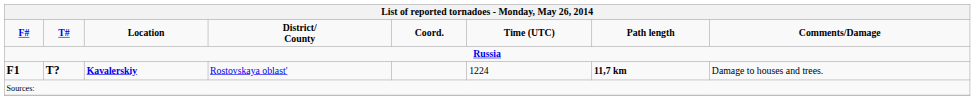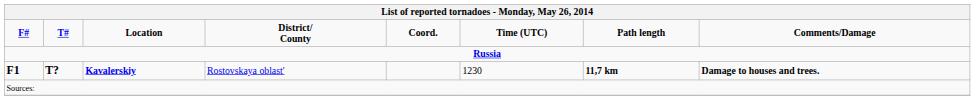(479, 70) 1224 -> (472, 70) 1230
(768, 70) normal -> (760, 70) bold
